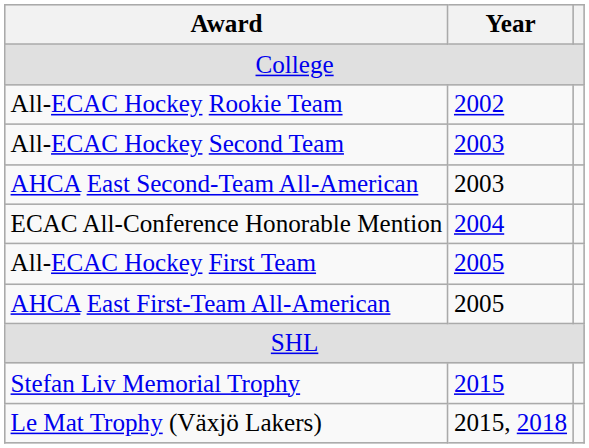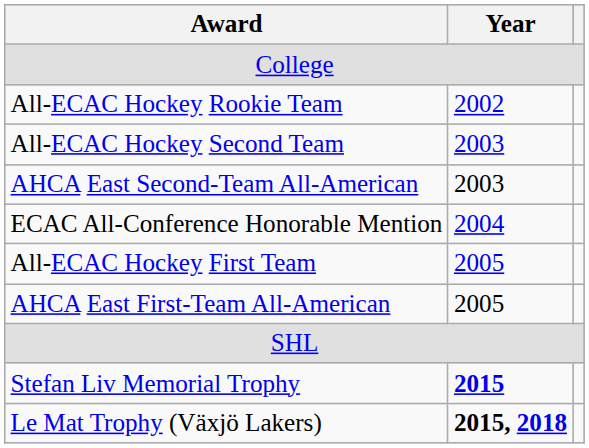(479, 382) normal -> (479, 382) bold
(510, 422) normal -> (510, 422) bold
